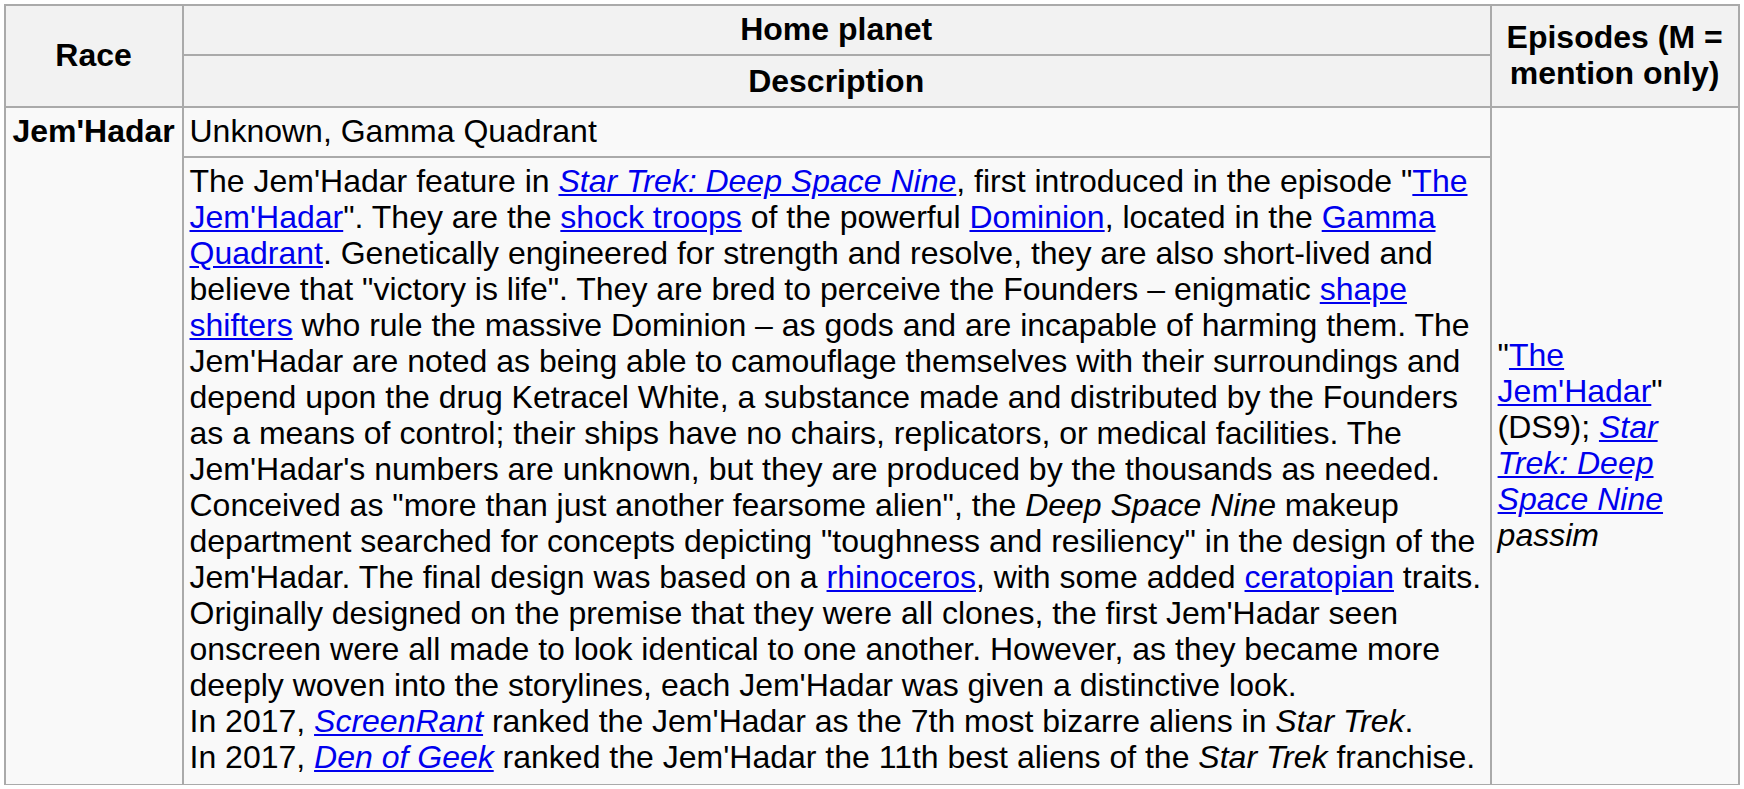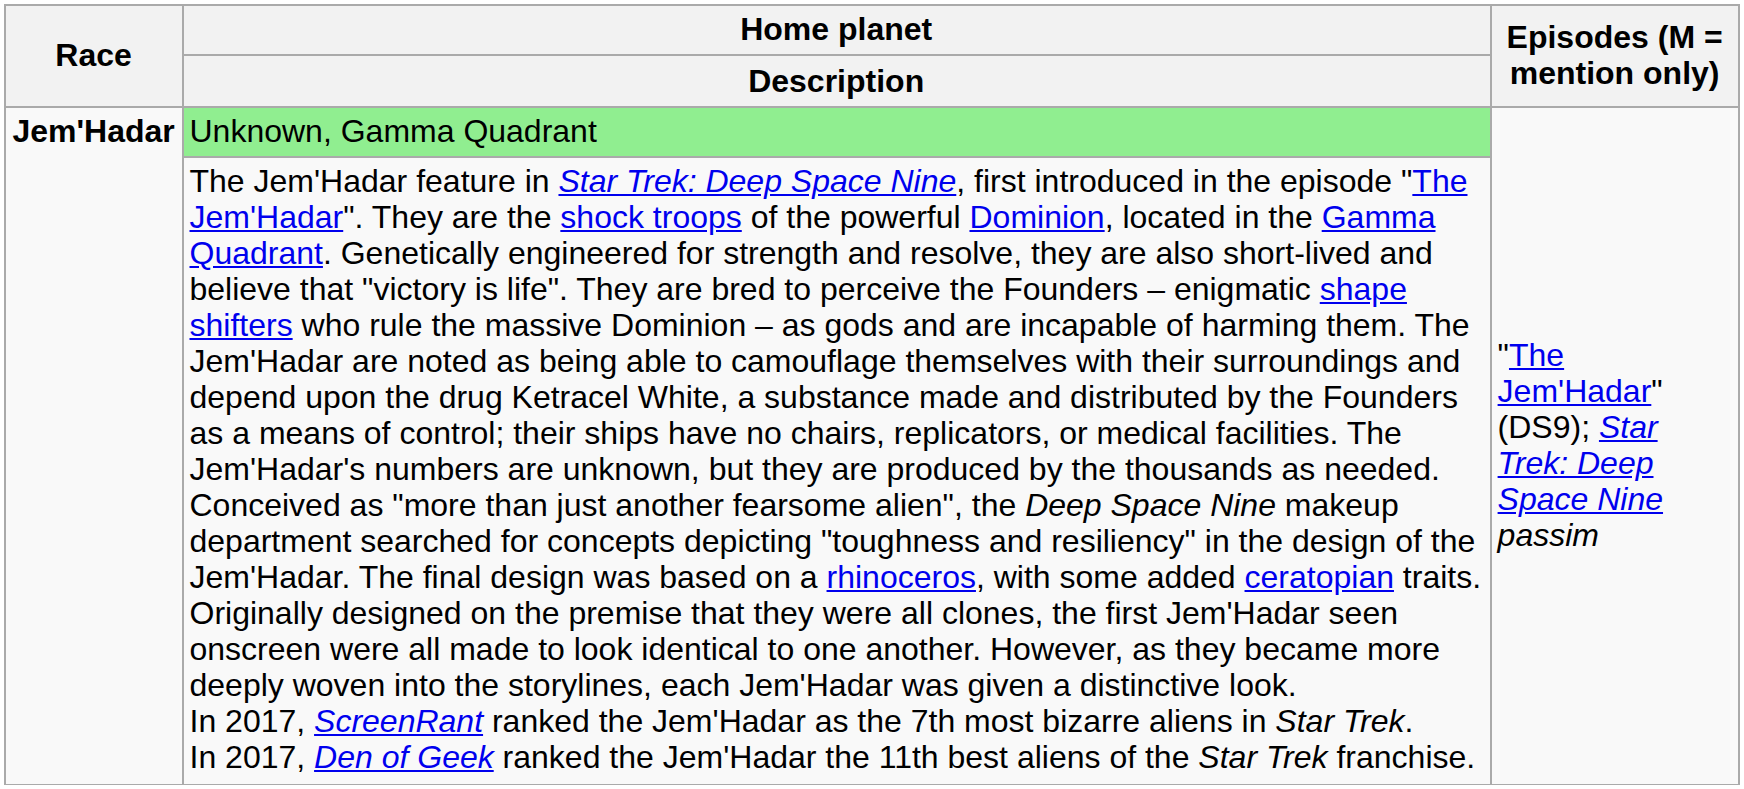(393, 131) no background -> (393, 131) lightgreen background
